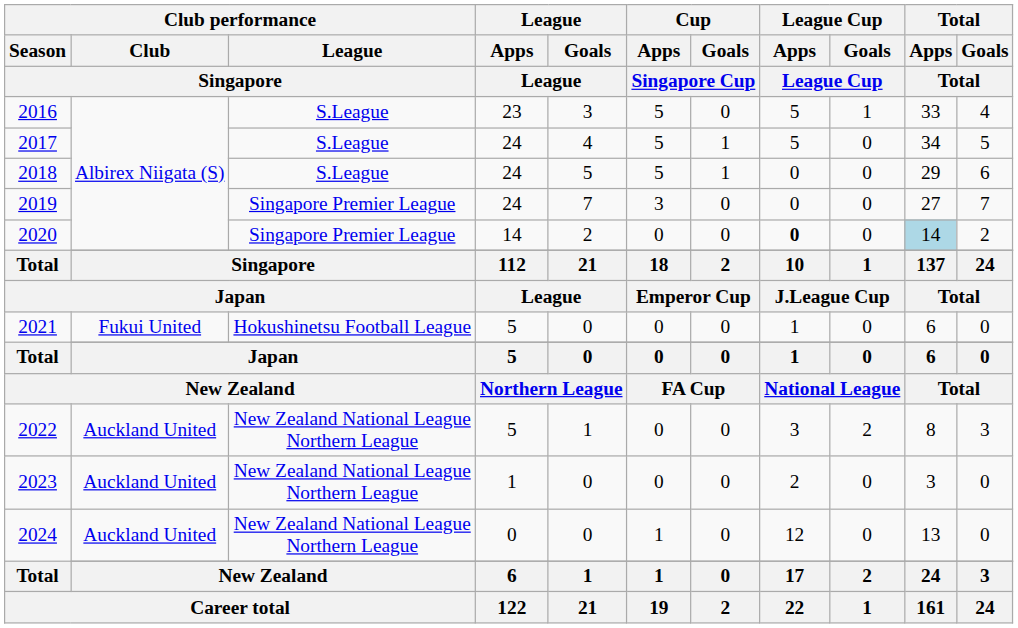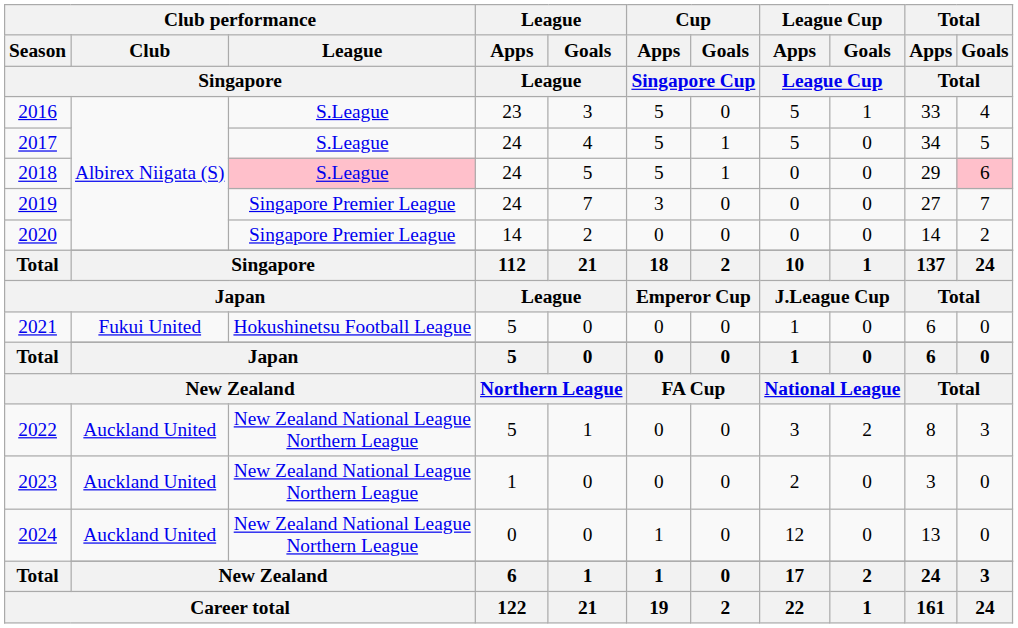(352, 173) no background -> (352, 173) pink background
(985, 173) no background -> (985, 173) pink background
(795, 234) bold -> (795, 234) normal
(931, 234) lightblue background -> (931, 234) no background
